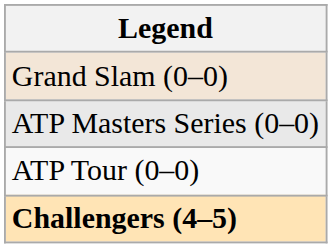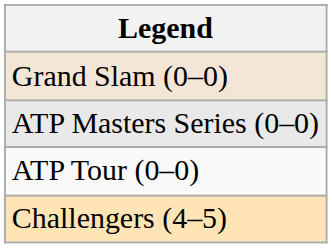(124, 218) bold -> (119, 218) normal
